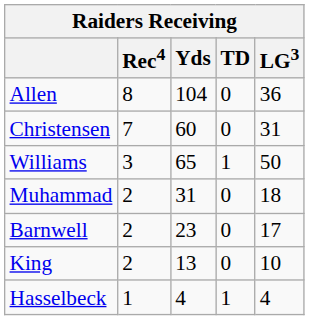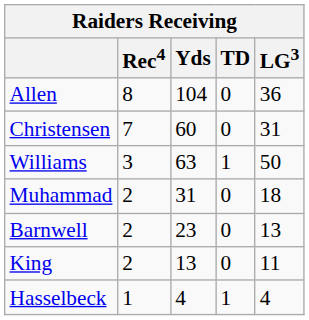(186, 162) 65 -> (186, 162) 63
(270, 229) 17 -> (270, 229) 13
(270, 263) 10 -> (270, 263) 11
